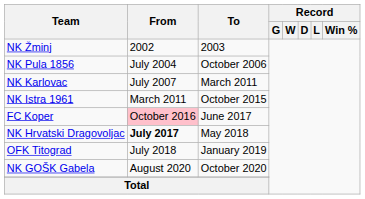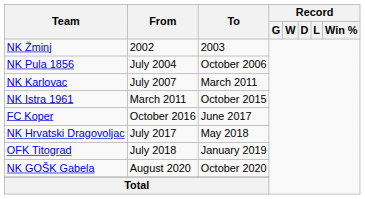(163, 116) pink background -> (163, 116) no background
(154, 133) bold -> (153, 133) normal
